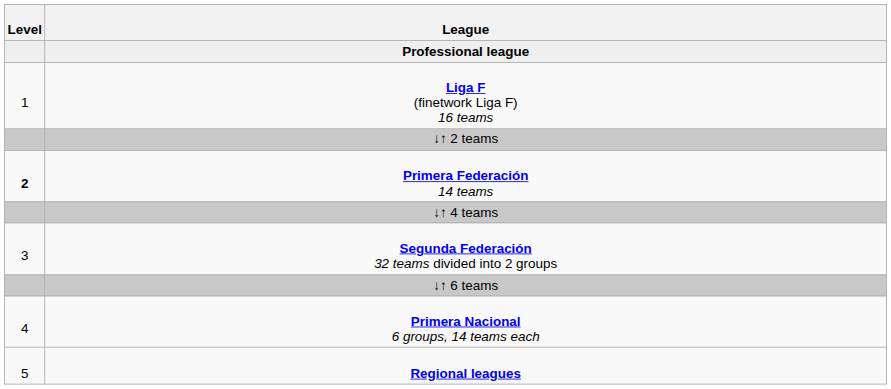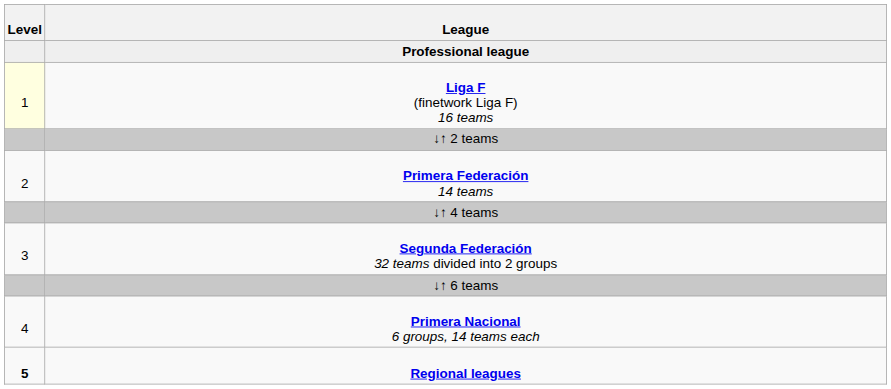(25, 103) no background -> (25, 103) lightyellow background
(25, 183) bold -> (25, 183) normal
(25, 373) normal -> (25, 373) bold
